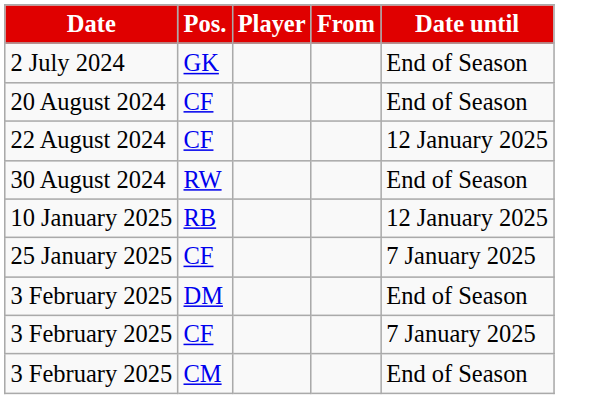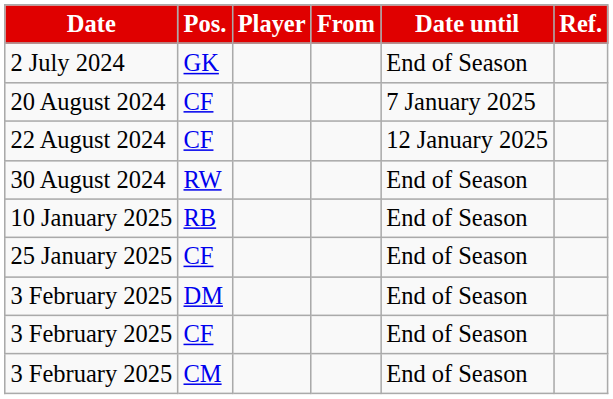+ column: (581, 23)
(457, 101) End of Season -> (461, 101) 7 January 2025
(467, 218) 12 January 2025 -> (457, 218) End of Season
(461, 256) 7 January 2025 -> (457, 256) End of Season
(461, 334) 7 January 2025 -> (457, 334) End of Season
